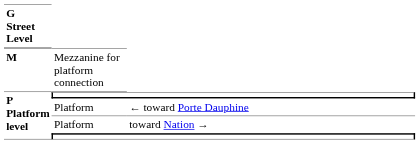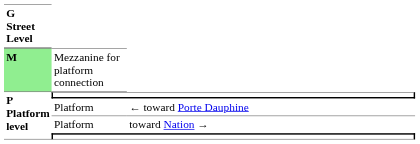(11, 57) no background -> (11, 57) lightgreen background
